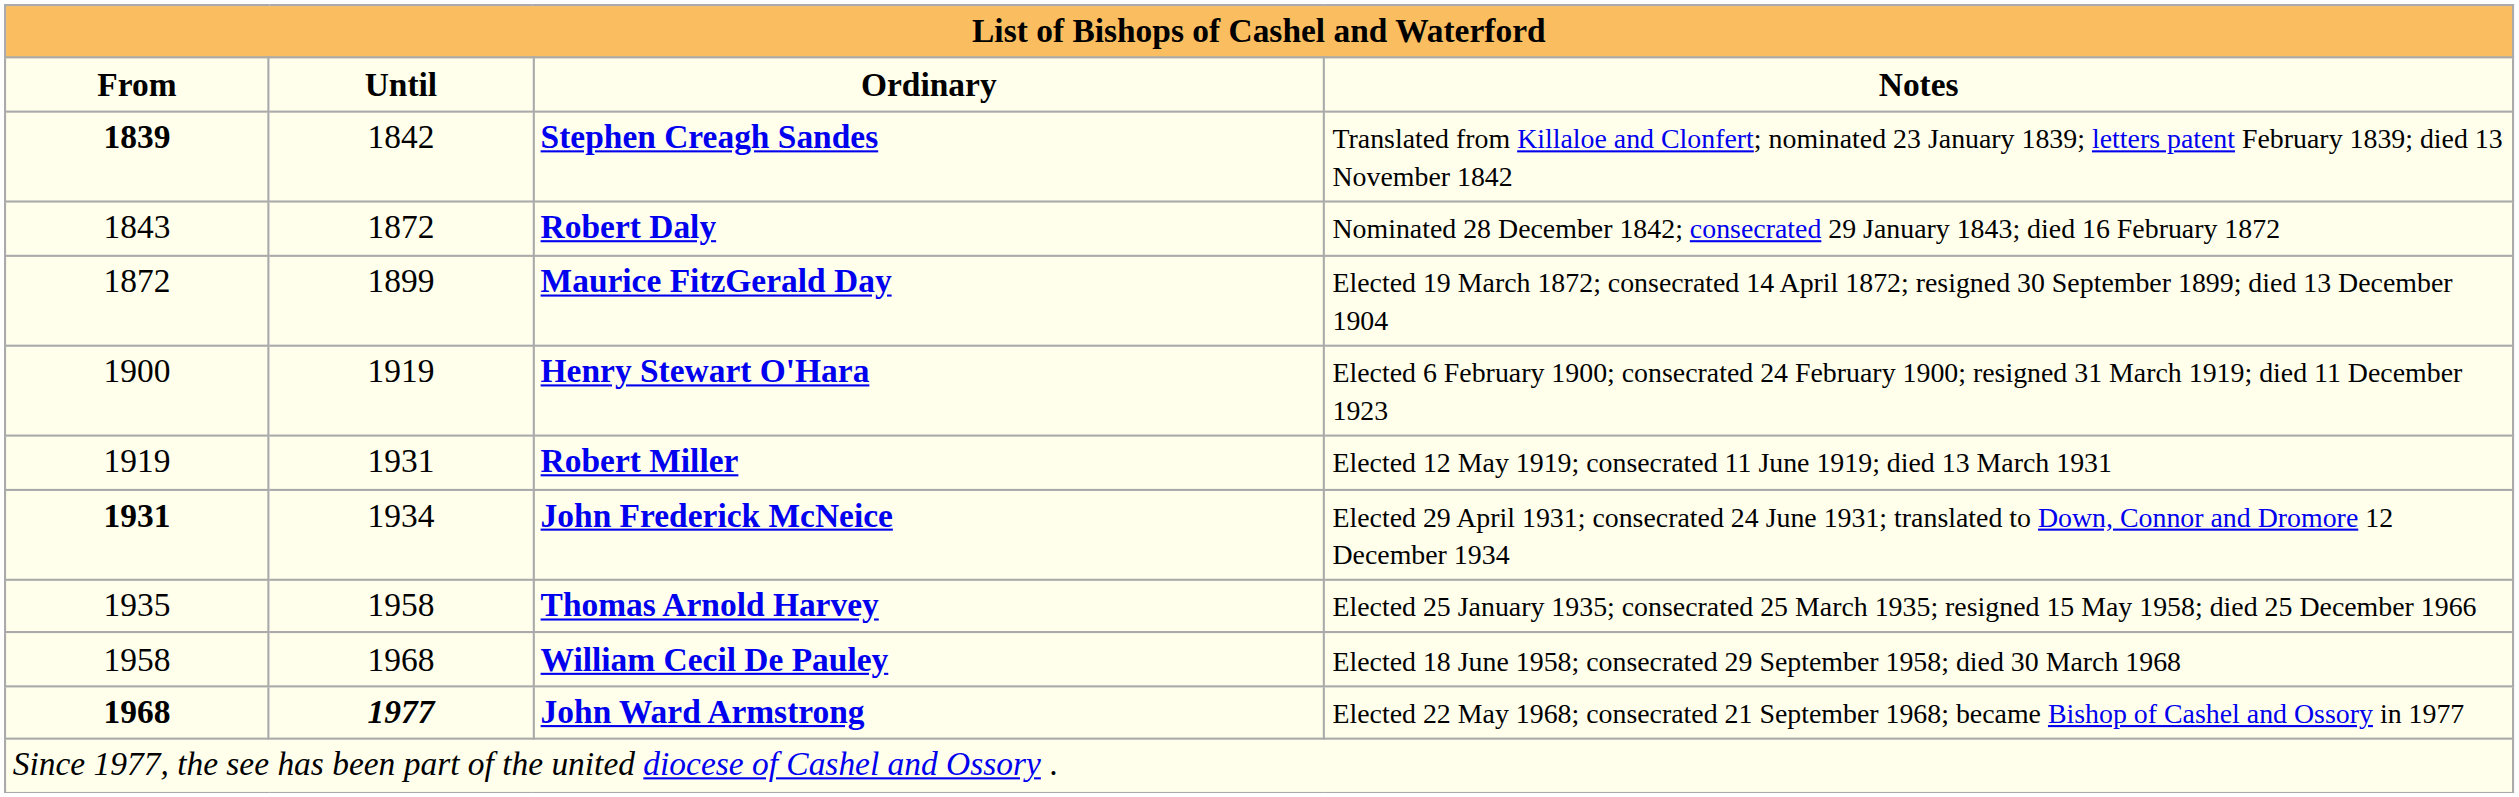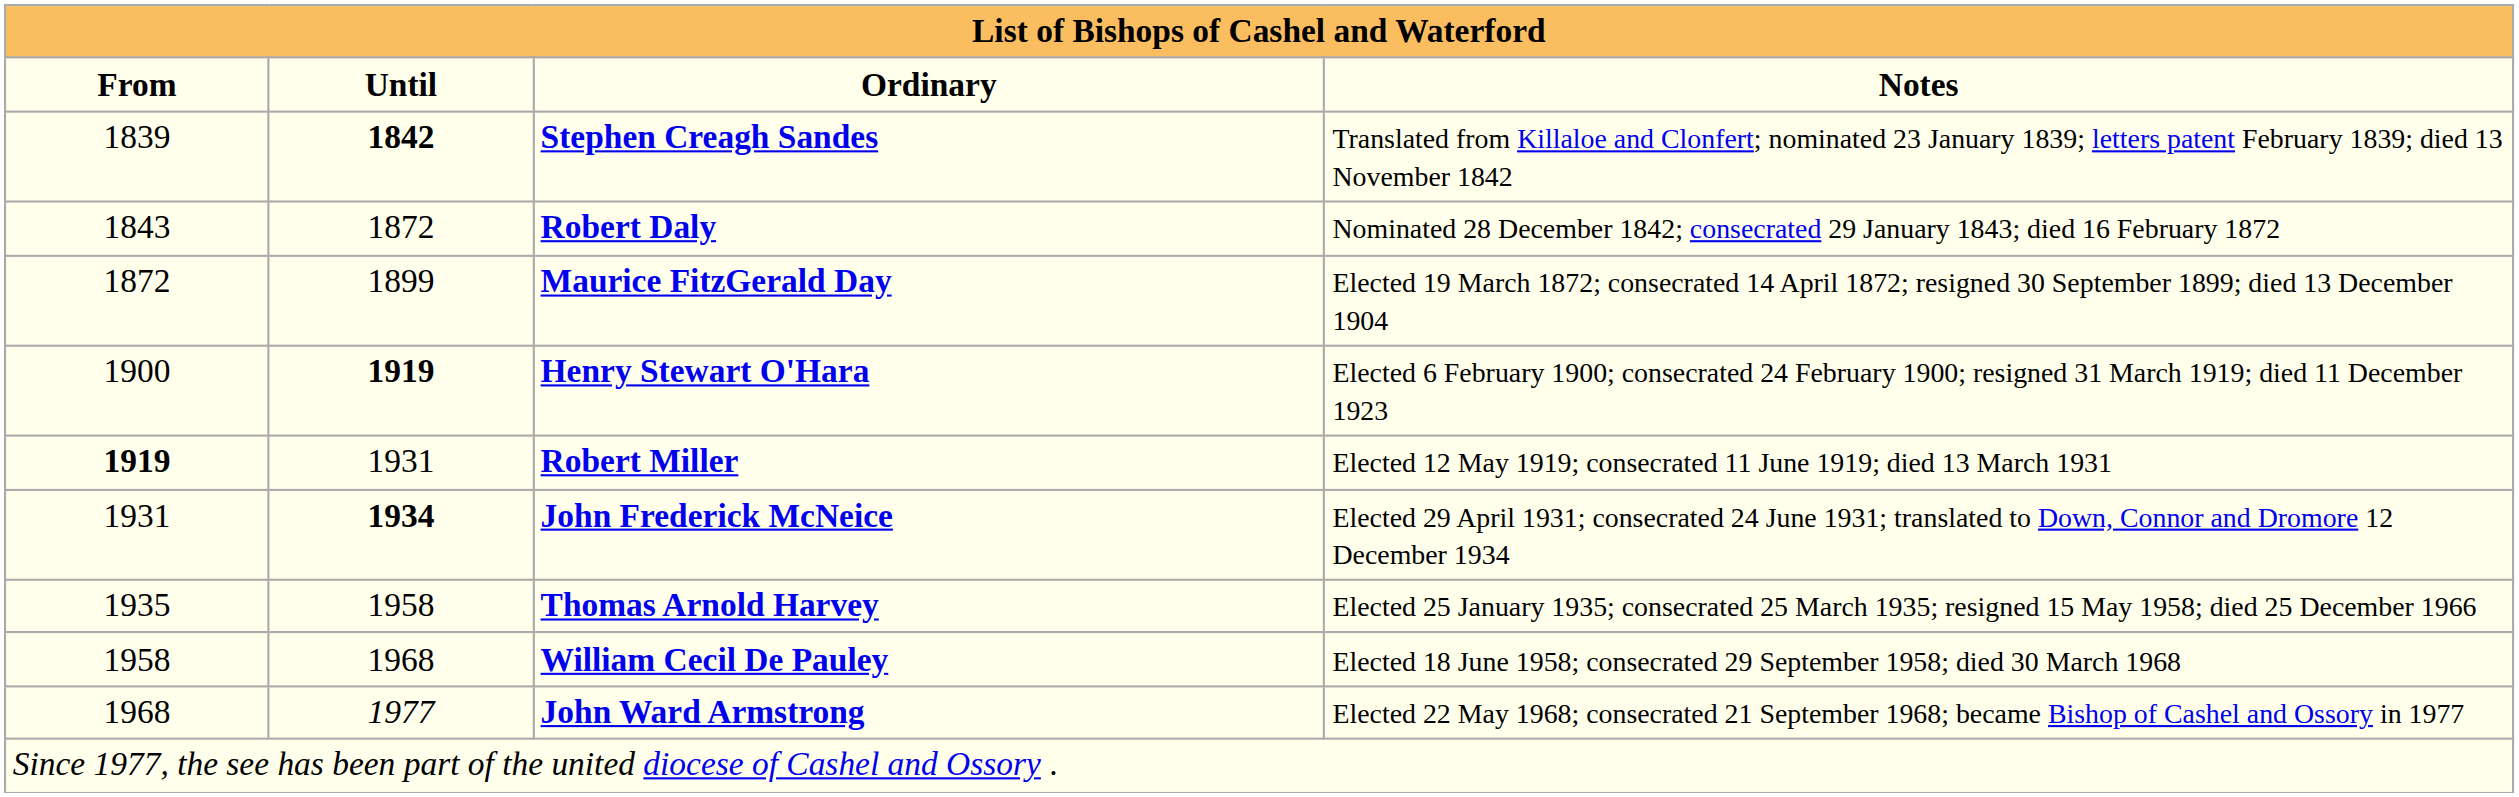(137, 137) bold -> (137, 137) normal
(401, 137) normal -> (401, 137) bold
(401, 371) normal -> (401, 371) bold
(137, 462) normal -> (137, 462) bold
(137, 515) bold -> (137, 515) normal
(401, 515) normal -> (401, 515) bold
(137, 711) bold -> (137, 711) normal
(401, 711) bold -> (401, 711) normal
